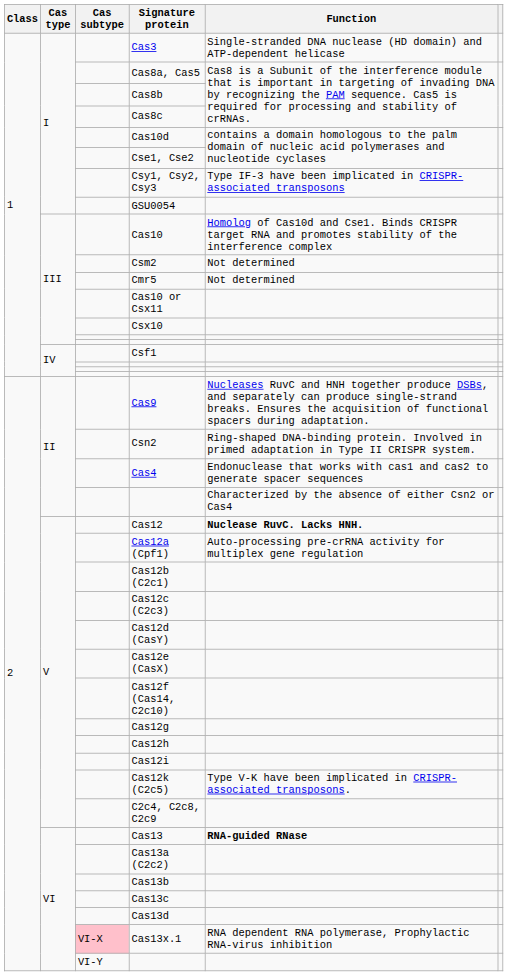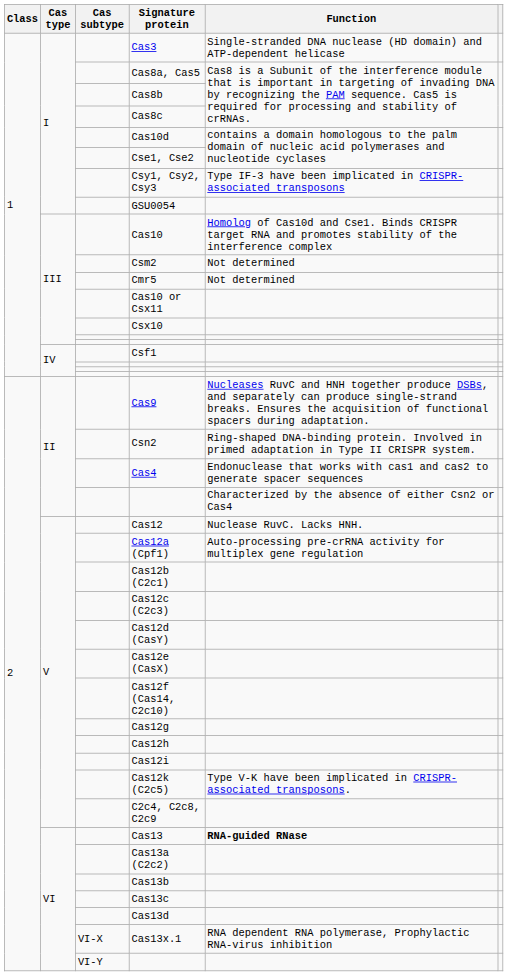(285, 525) bold -> (285, 525) normal
(90, 939) pink background -> (90, 939) no background
